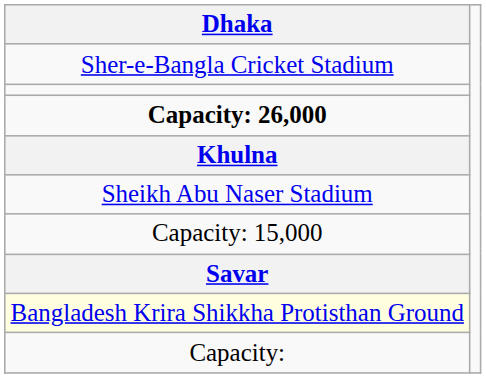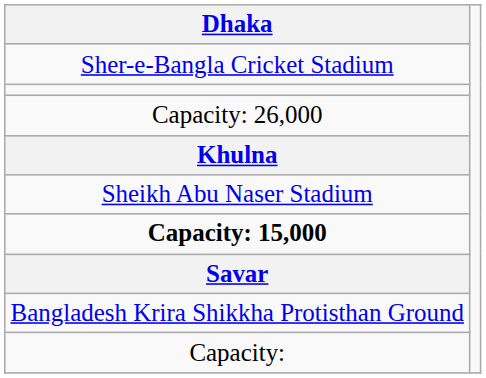(237, 114) bold -> (237, 114) normal
(237, 233) normal -> (237, 233) bold
(237, 312) lightyellow background -> (237, 312) no background
